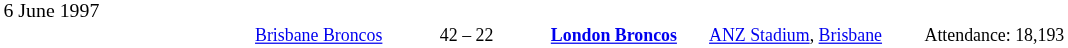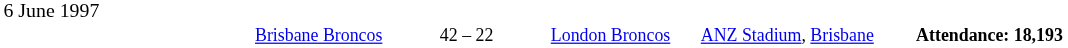(614, 35) bold -> (611, 35) normal
(994, 35) normal -> (989, 35) bold
